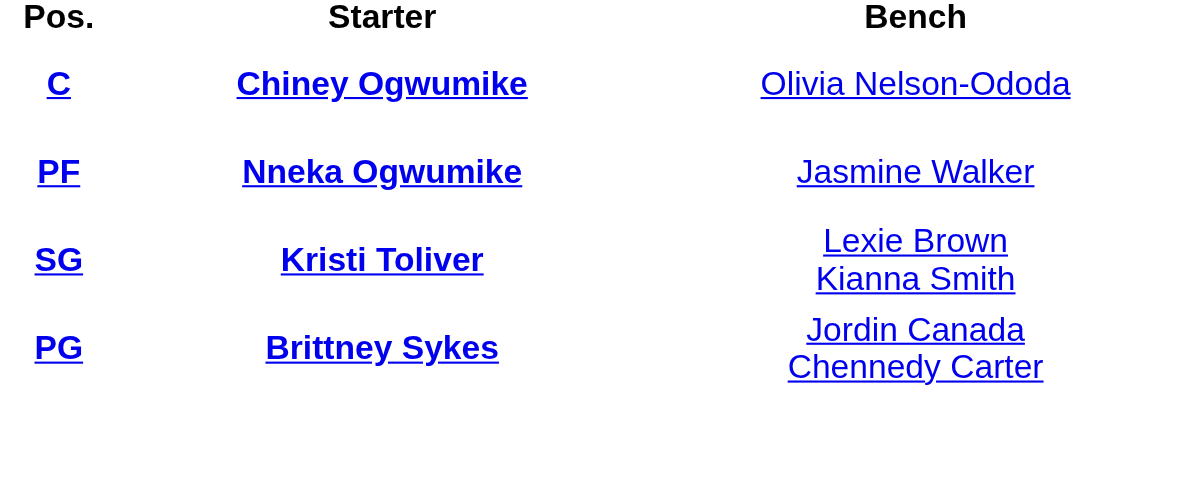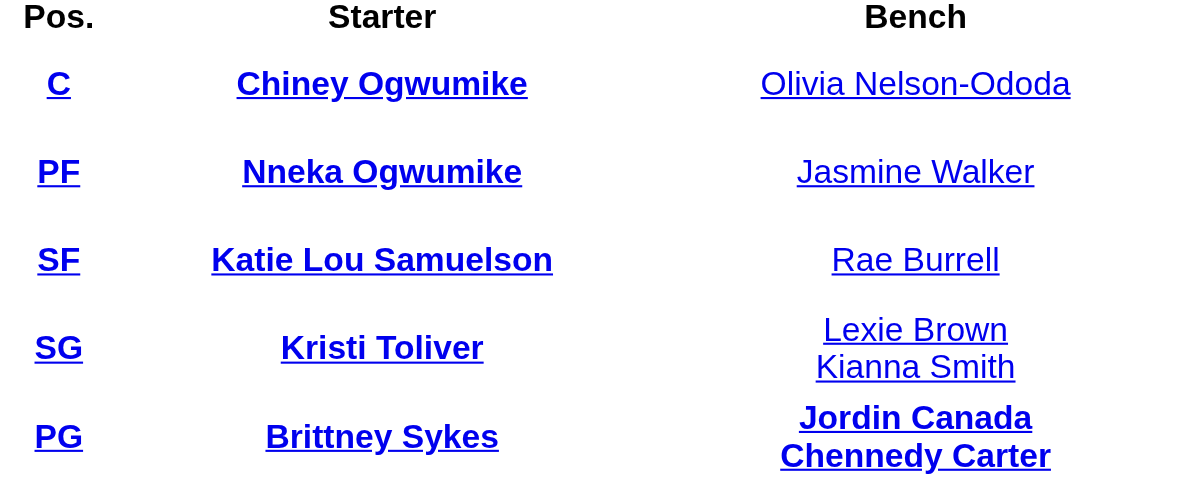+ row: (59, 260)
(916, 348) normal -> (916, 436) bold
